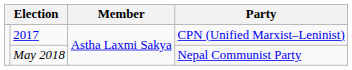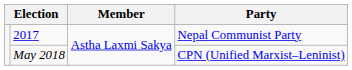(261, 34) CPN (Unified Marxist–Leninist) -> (239, 34) Nepal Communist Party
(239, 55) Nepal Communist Party -> (261, 55) CPN (Unified Marxist–Leninist)
